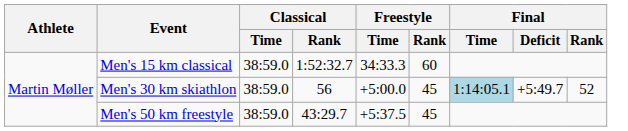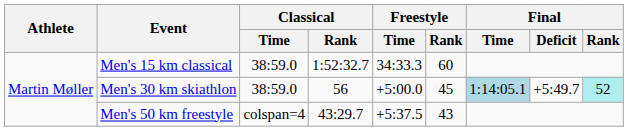(587, 90) no background -> (603, 90) paleturquoise background
(266, 114) 38:59.0 -> (274, 114) colspan=4
(430, 114) 45 -> (446, 114) 43
